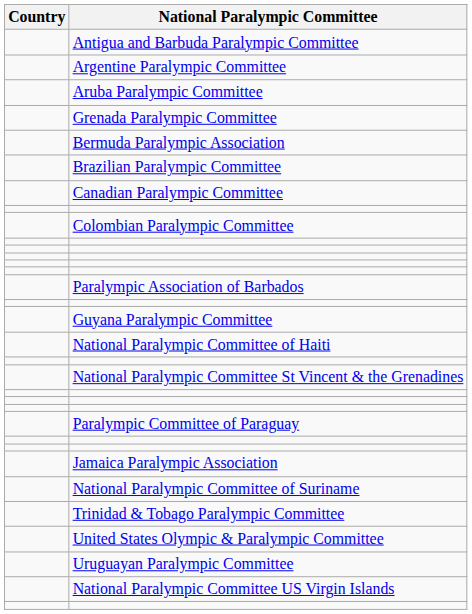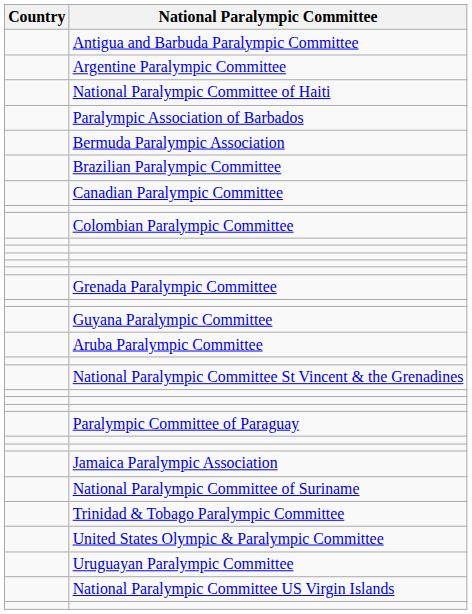(168, 92) Aruba Paralympic Committee -> (202, 92) National Paralympic Committee of Haiti
(175, 117) Grenada Paralympic Committee -> (188, 117) Paralympic Association of Barbados
(188, 286) Paralympic Association of Barbados -> (175, 286) Grenada Paralympic Committee
(202, 344) National Paralympic Committee of Haiti -> (168, 344) Aruba Paralympic Committee
